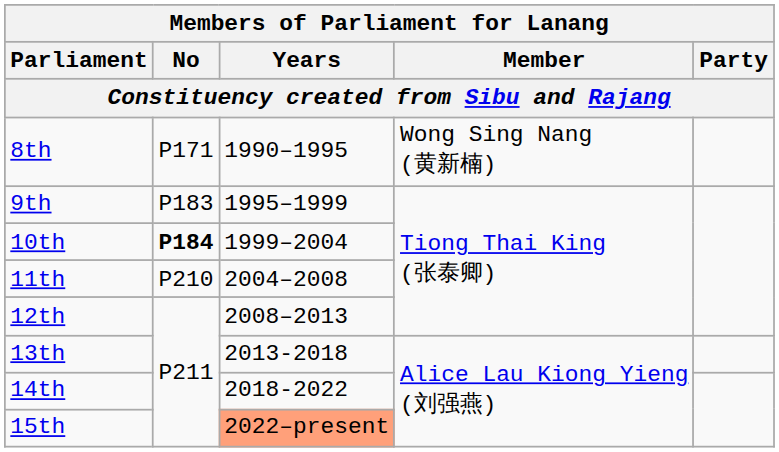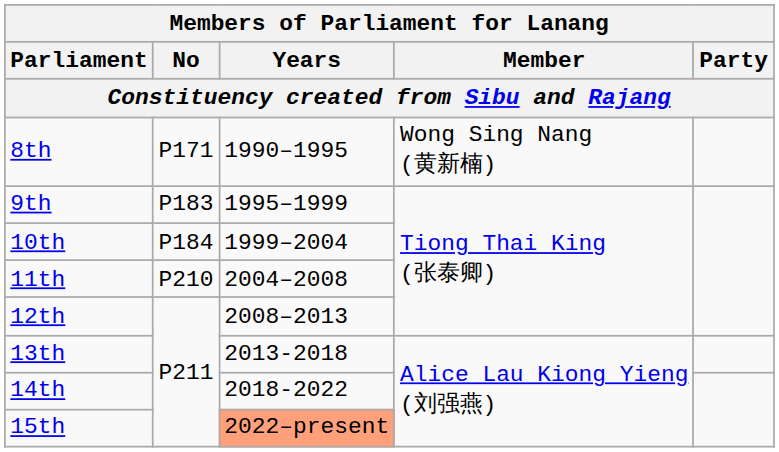(186, 242) bold -> (186, 242) normal
